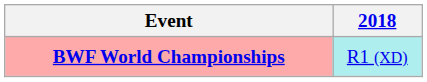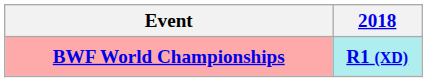(377, 56) normal -> (377, 56) bold
